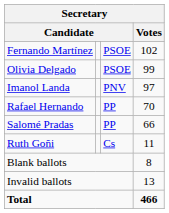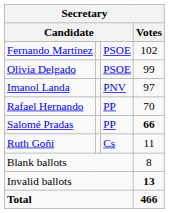(149, 125) normal -> (149, 125) bold
(149, 180) normal -> (149, 180) bold
